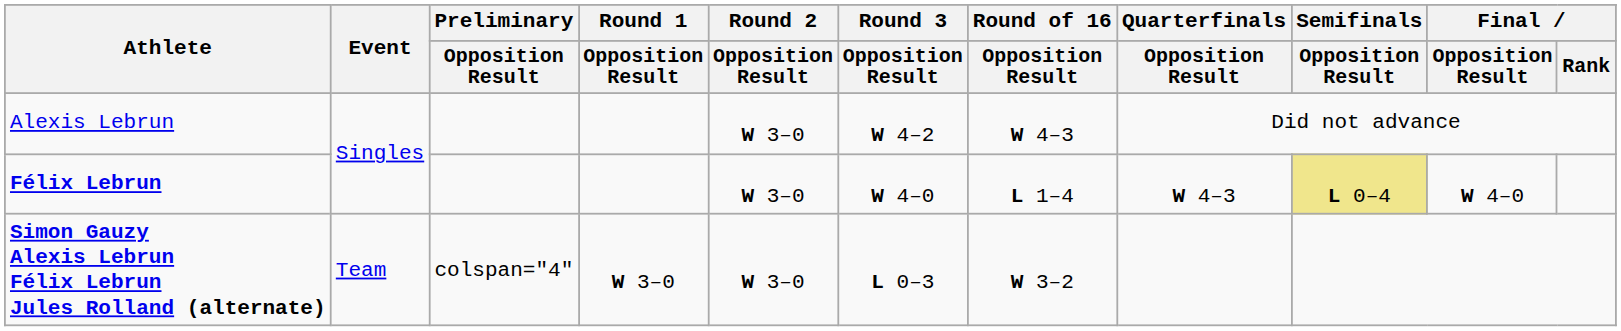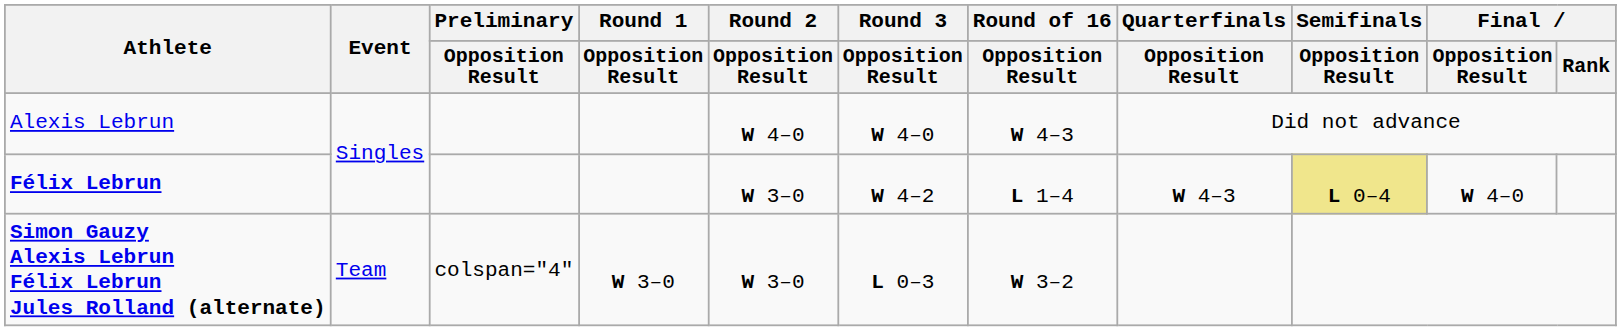(773, 136) W 3–0 -> (773, 136) W 4–0
(903, 136) W 4–2 -> (903, 136) W 4–0
(903, 196) W 4–0 -> (903, 196) W 4–2
